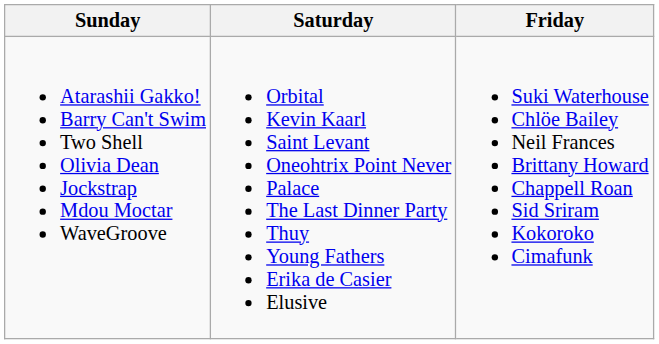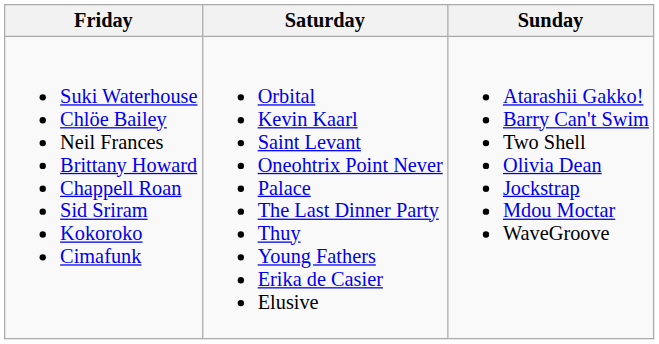columns swapped: (555, 20) <-> (108, 20)
